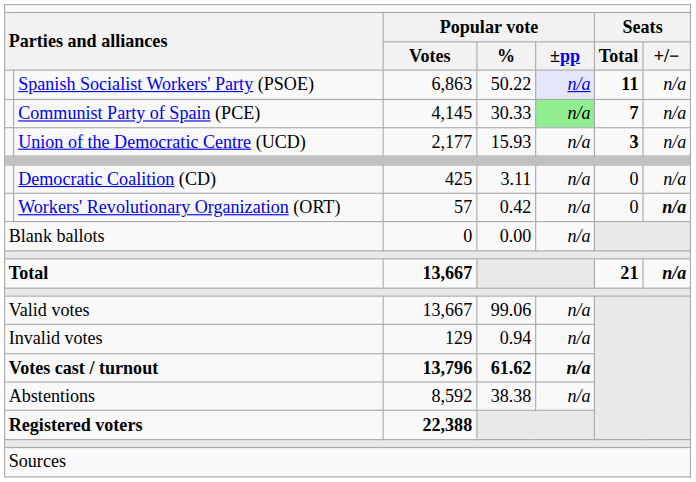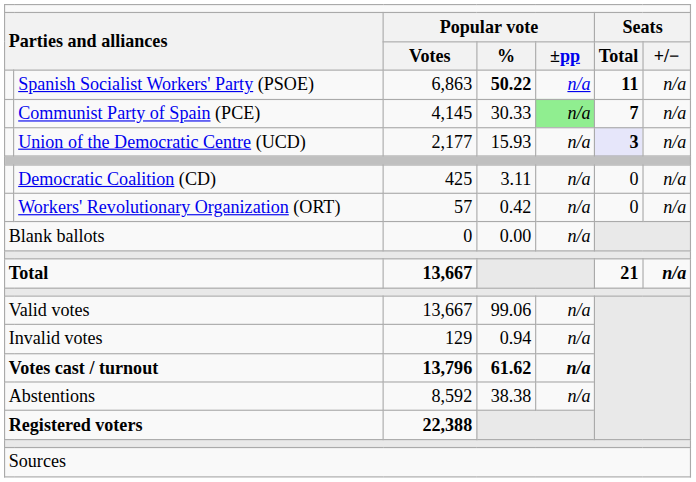(511, 84) normal -> (511, 84) bold
(579, 84) lavender background -> (579, 84) no background
(634, 141) no background -> (634, 141) lavender background
(674, 207) bold -> (675, 207) normal
